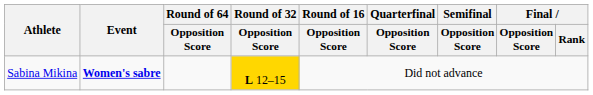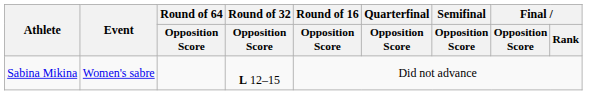(122, 73) bold -> (119, 73) normal
(265, 80) gold background -> (259, 80) no background
